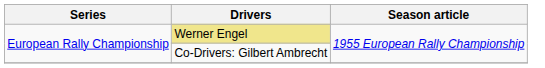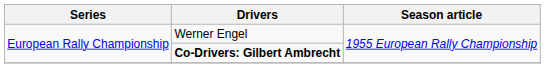(211, 33) khaki background -> (211, 33) no background
(251, 53) normal -> (257, 53) bold
